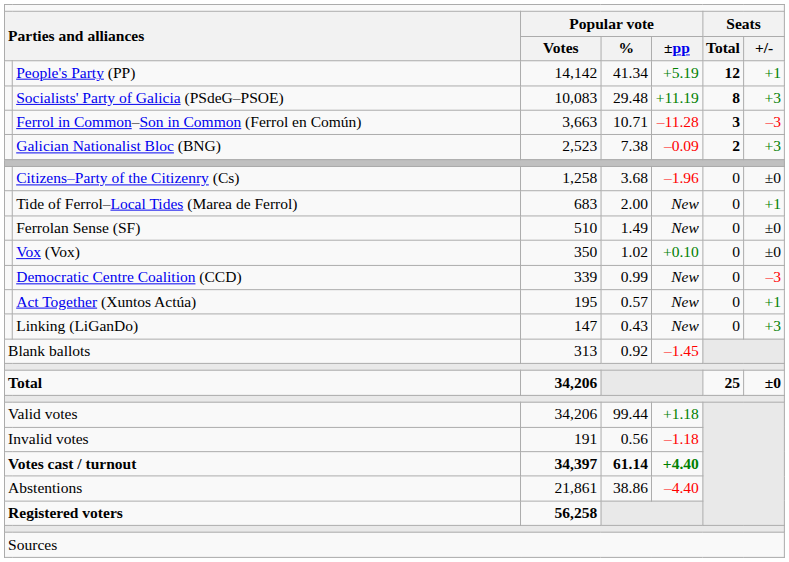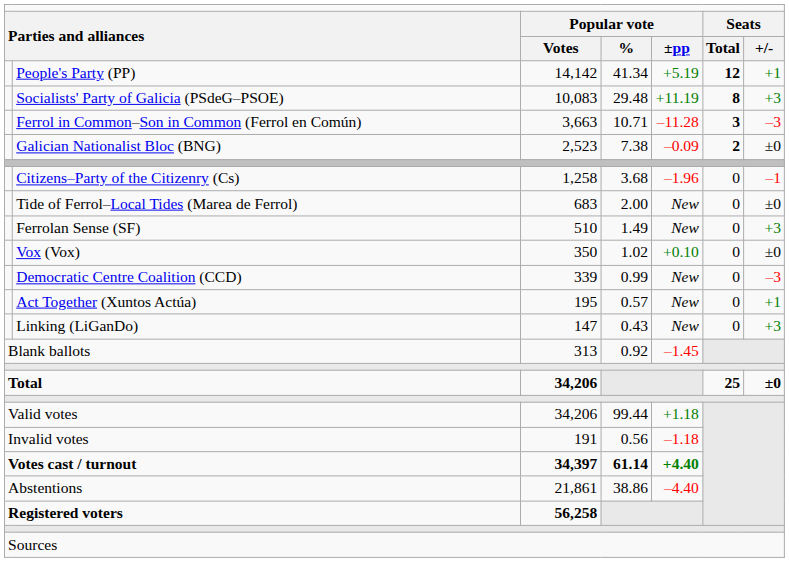(773, 147) +3 -> (773, 147) ±0
(773, 178) ±0 -> (773, 178) –1
(773, 203) +1 -> (773, 203) ±0
(773, 228) ±0 -> (773, 228) +3
